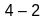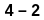(22, 10) normal -> (22, 10) bold
